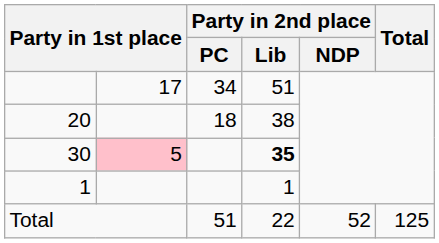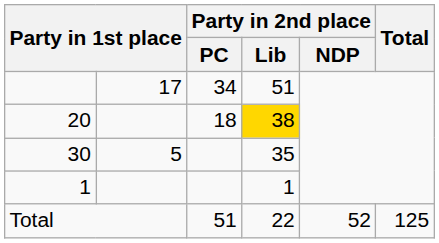(283, 120) no background -> (283, 120) gold background
(176, 154) pink background -> (176, 154) no background
(283, 154) bold -> (283, 154) normal
